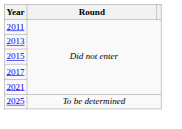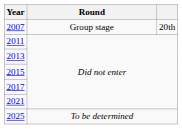+ row: (16, 27)
